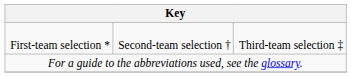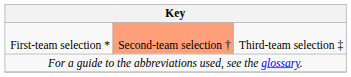(173, 44) no background -> (173, 44) lightsalmon background
